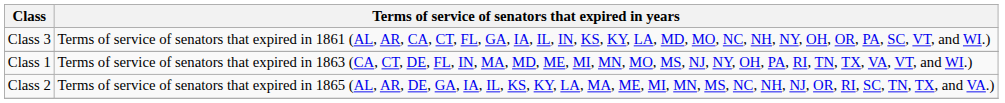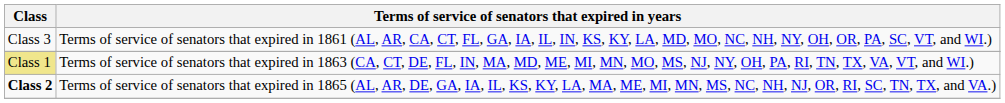(29, 62) no background -> (29, 62) khaki background
(29, 86) normal -> (30, 86) bold
